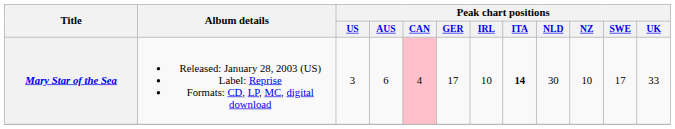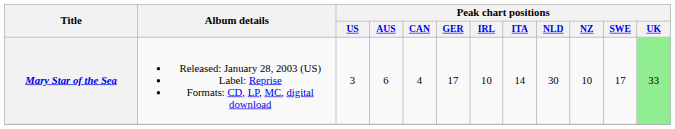(419, 80) pink background -> (419, 80) no background
(520, 80) bold -> (520, 80) normal
(654, 80) no background -> (654, 80) lightgreen background
